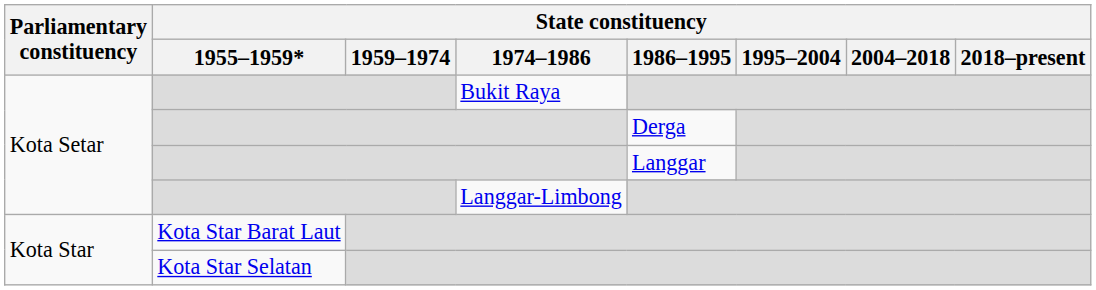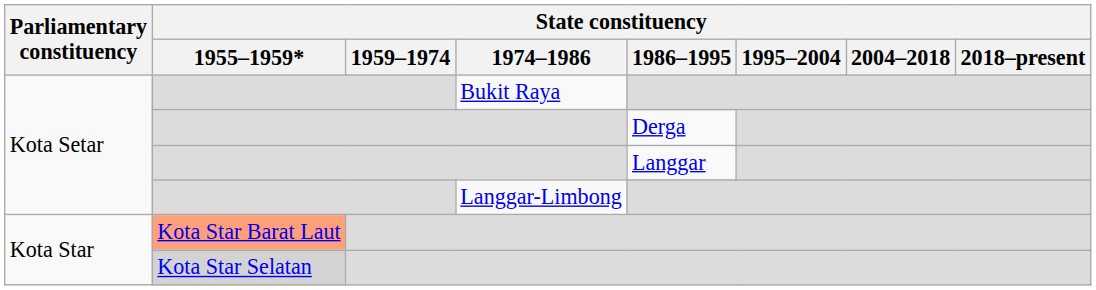(249, 232) no background -> (249, 232) lightsalmon background
(235, 267) no background -> (235, 267) lightgrey background
